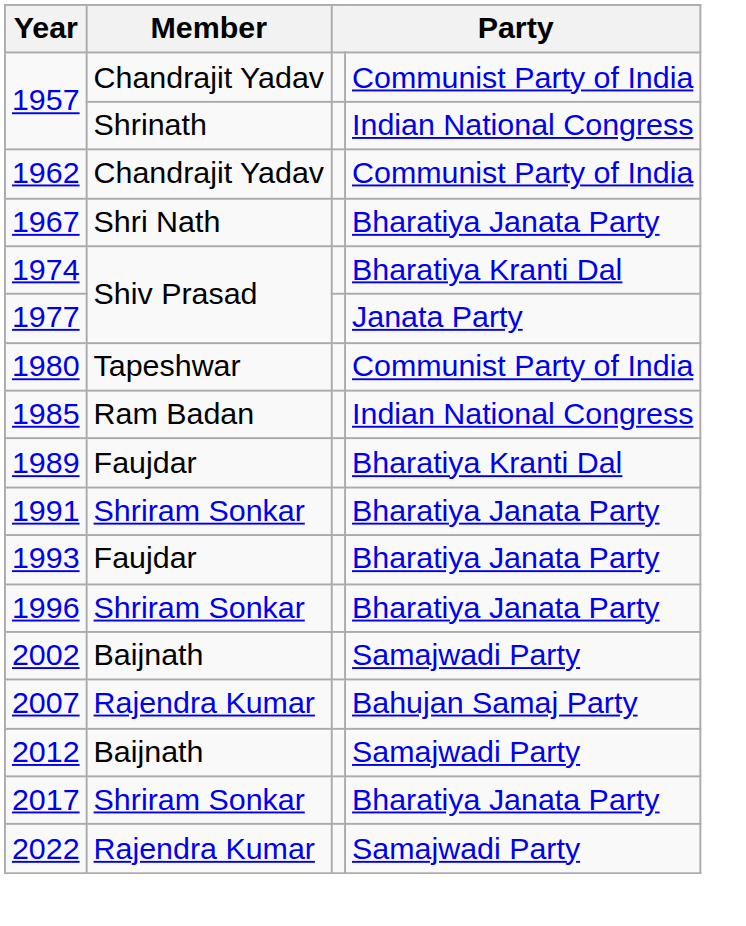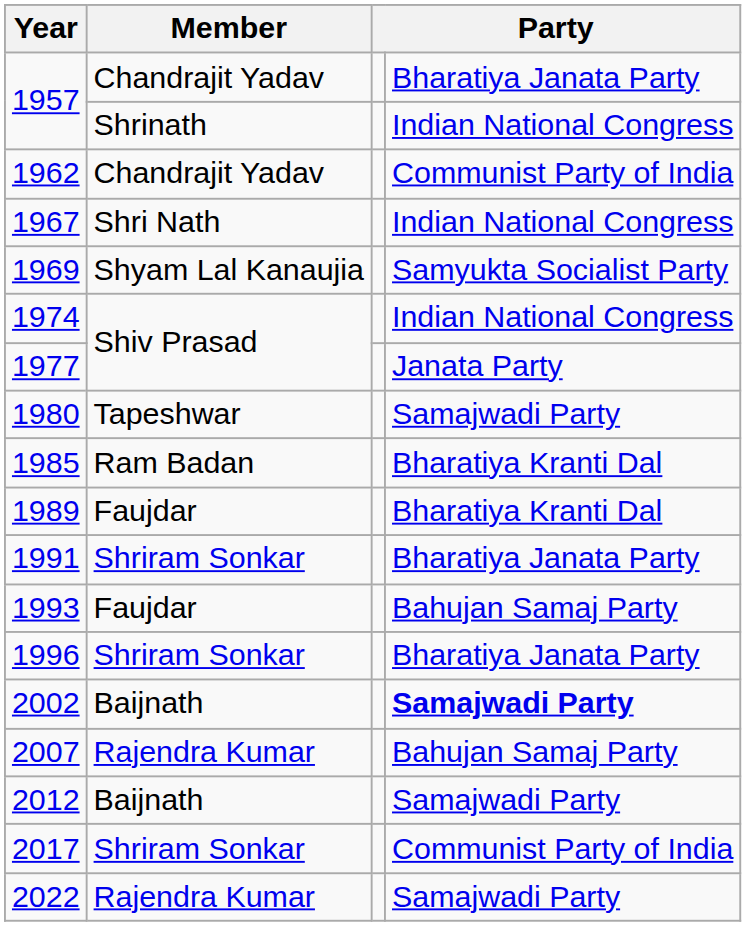(523, 76) Communist Party of India -> (546, 76) Bharatiya Janata Party
(506, 221) Bharatiya Janata Party -> (563, 221) Indian National Congress
+ row: (46, 269)
(487, 269) Bharatiya Kranti Dal -> (563, 317) Indian National Congress
(523, 366) Communist Party of India -> (506, 414) Samajwadi Party
(523, 414) Indian National Congress -> (527, 462) Bharatiya Kranti Dal
(506, 558) Bharatiya Janata Party -> (535, 607) Bahujan Samaj Party
(466, 655) normal -> (513, 703) bold
(506, 800) Bharatiya Janata Party -> (563, 848) Communist Party of India
